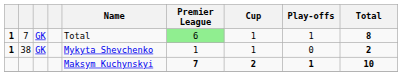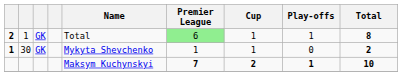(11, 36) 1 -> (11, 36) 2
(26, 36) 7 -> (26, 36) 1
(26, 50) 38 -> (26, 50) 30
